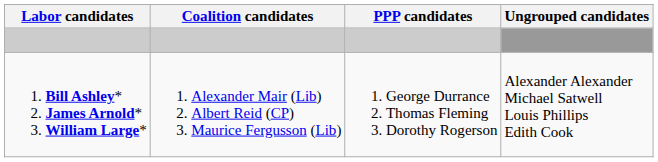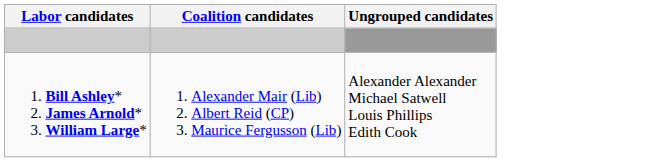- column: (423, 16)
